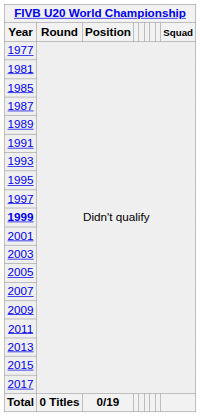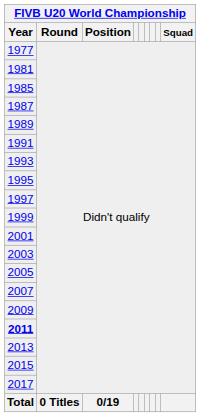(21, 217) bold -> (21, 217) normal
(21, 328) normal -> (21, 328) bold
